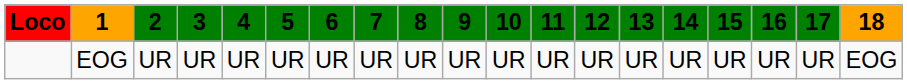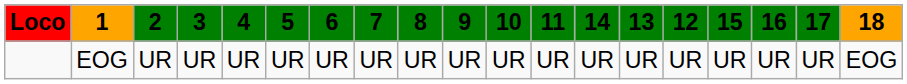columns swapped: (597, 22) <-> (686, 22)
